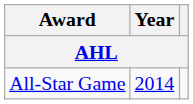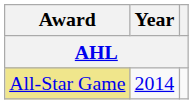(67, 83) no background -> (67, 83) khaki background
